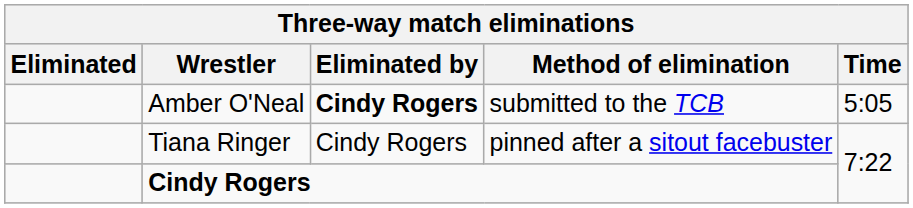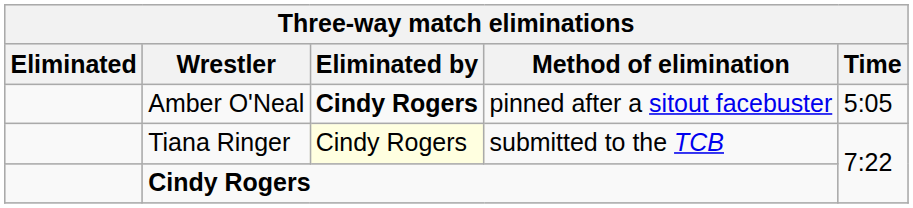(607, 103) submitted to the TCB -> (661, 103) pinned after a sitout facebuster
(391, 143) no background -> (391, 143) lightyellow background
(661, 143) pinned after a sitout facebuster -> (607, 143) submitted to the TCB
